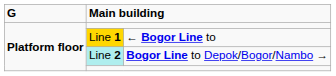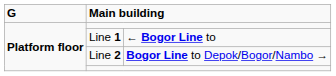(105, 37) gold background -> (105, 37) no background
(105, 56) paleturquoise background -> (105, 56) no background
